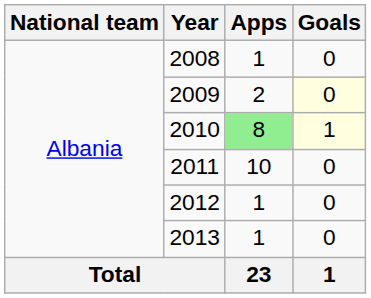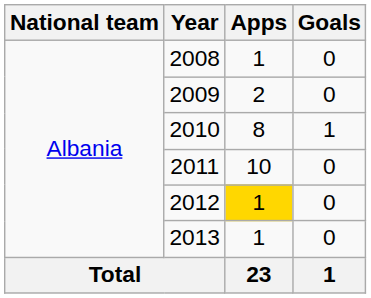(329, 94) lightyellow background -> (329, 94) no background
(259, 130) lightgreen background -> (259, 130) no background
(329, 130) lightyellow background -> (329, 130) no background
(259, 202) no background -> (259, 202) gold background
